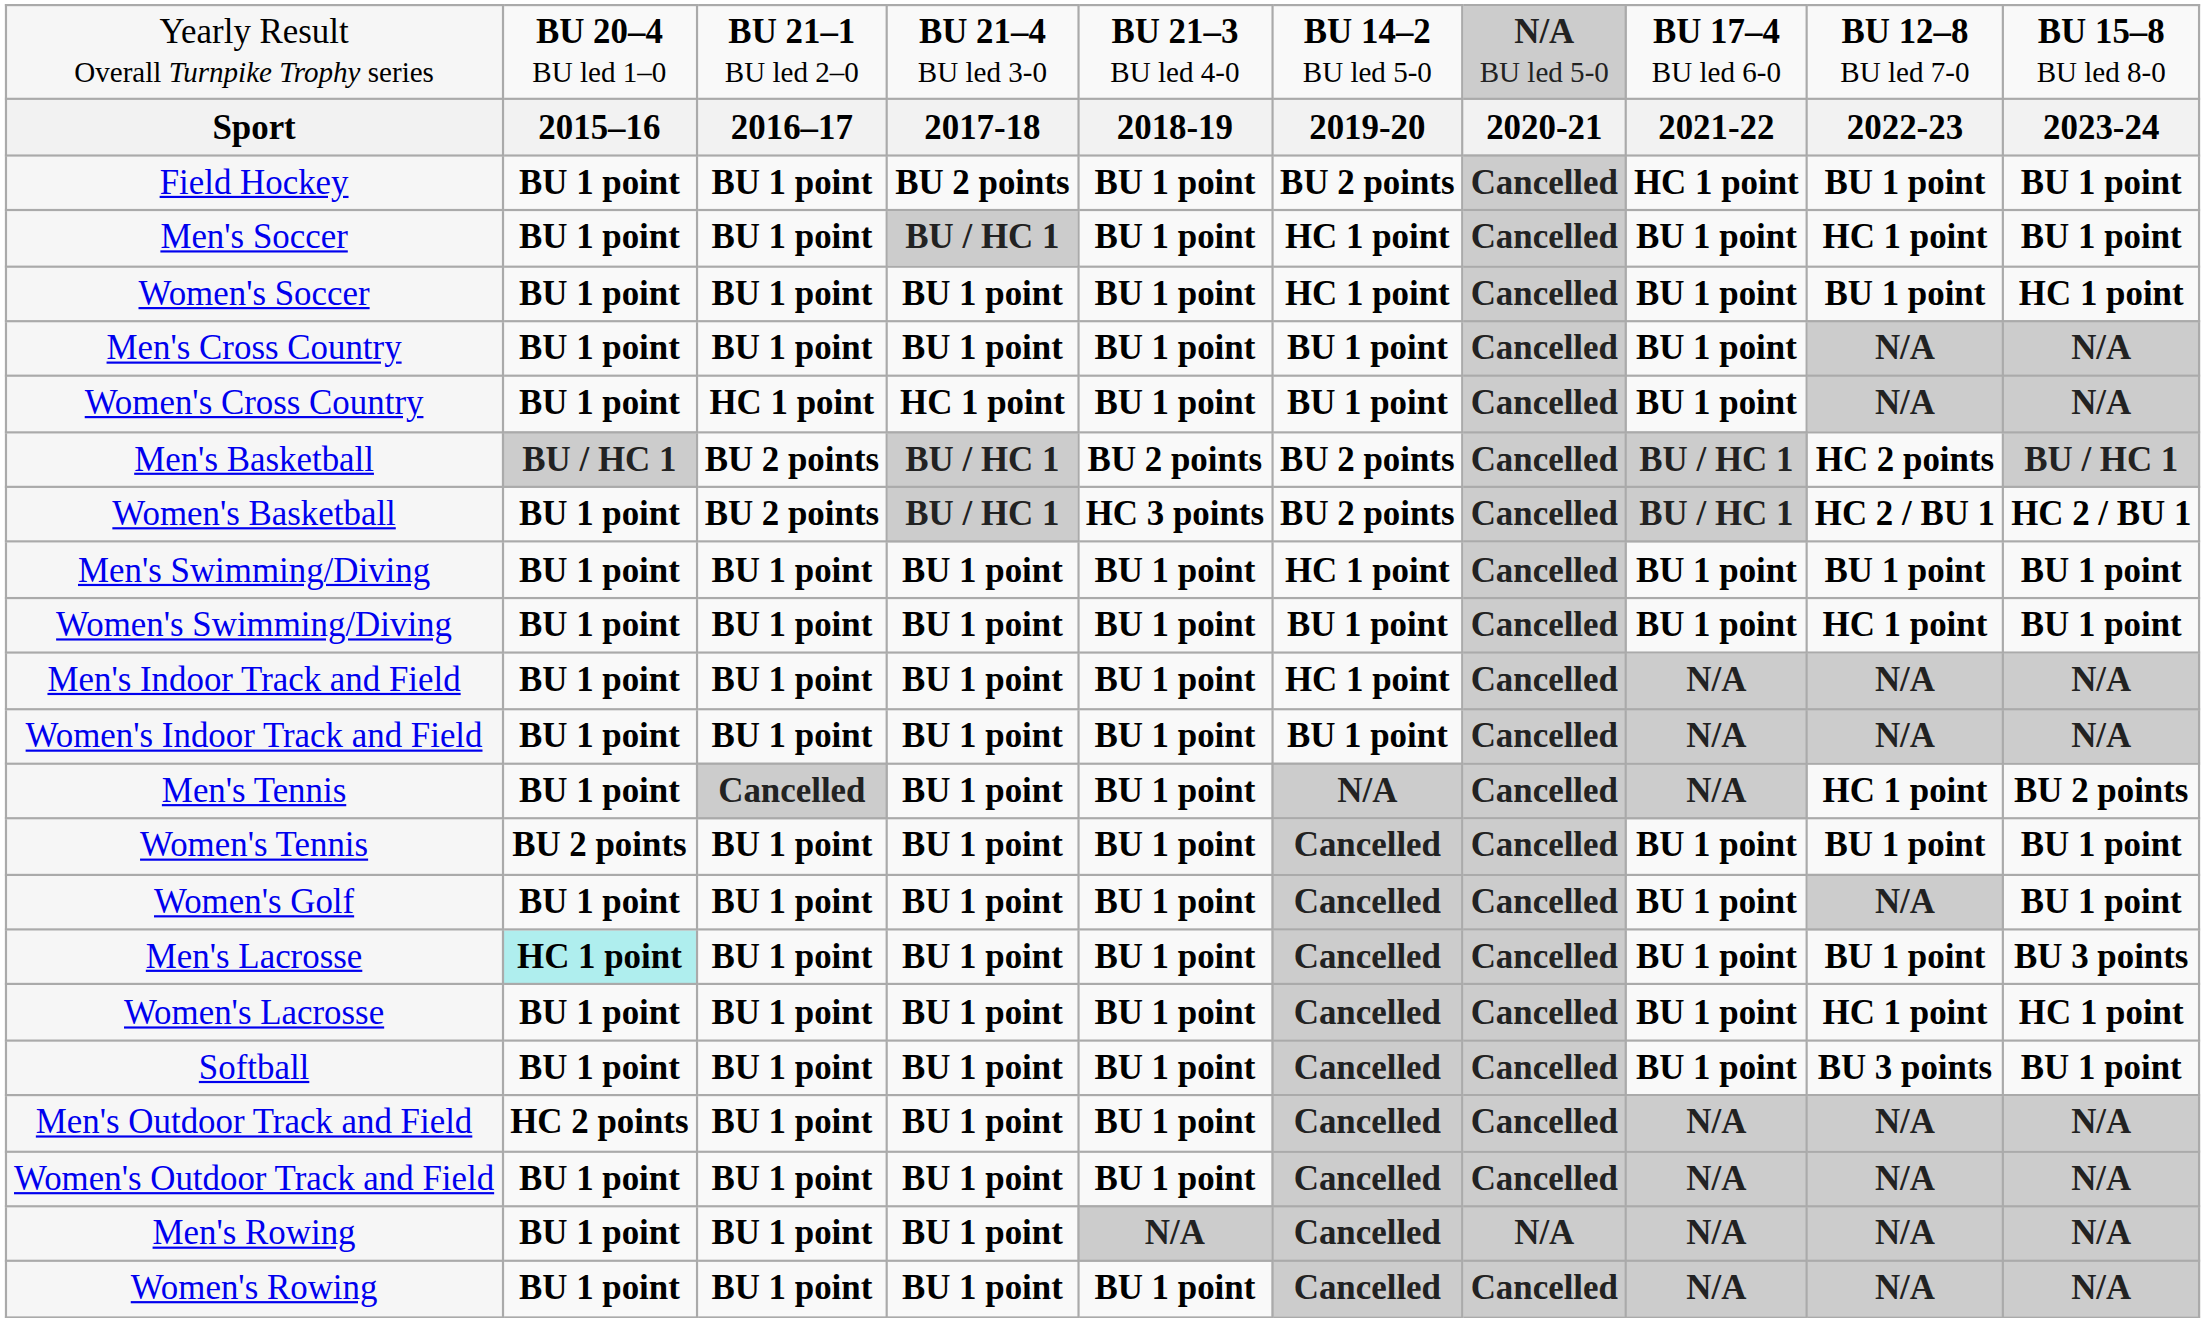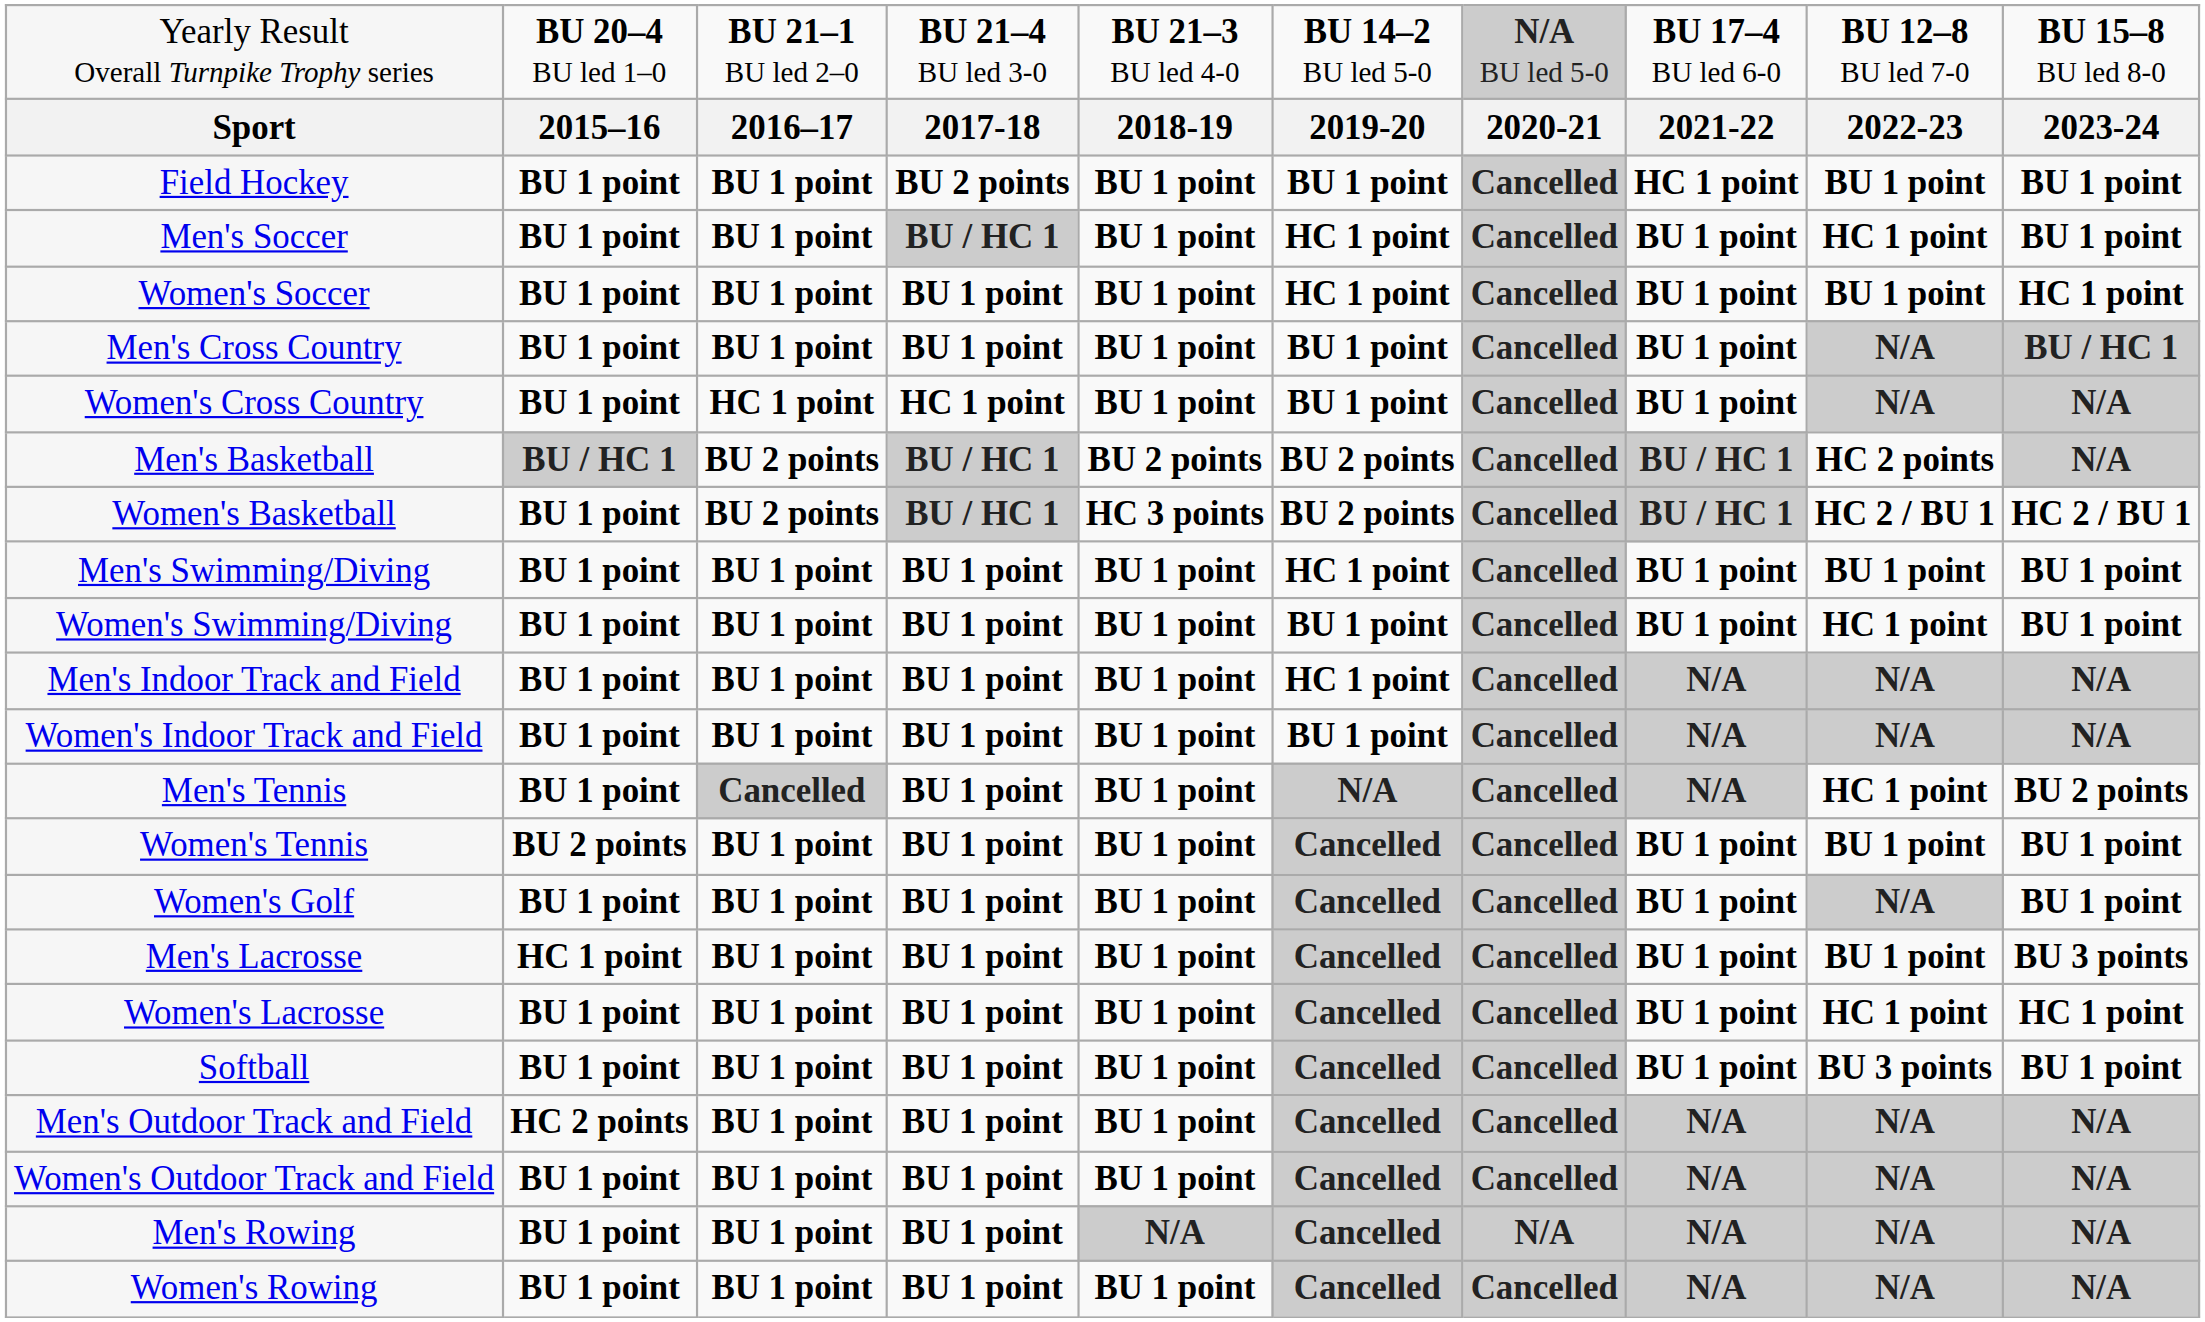(1367, 182) BU 2 points -> (1367, 182) BU 1 point
(2101, 347) N/A -> (2101, 347) BU / HC 1
(2101, 458) BU / HC 1 -> (2101, 458) N/A
(599, 956) paleturquoise background -> (599, 956) no background
